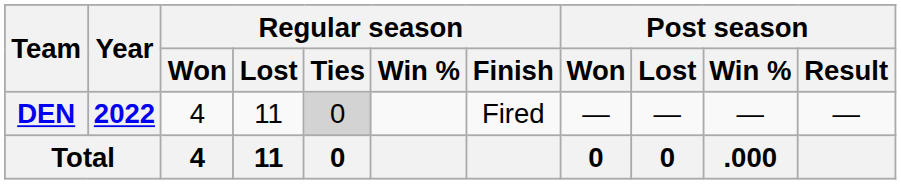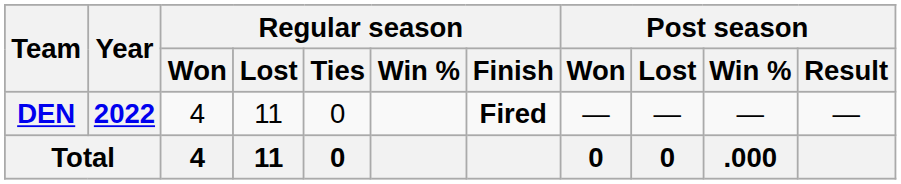(338, 114) lightgrey background -> (338, 114) no background
(513, 114) normal -> (513, 114) bold
